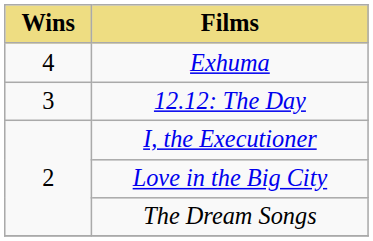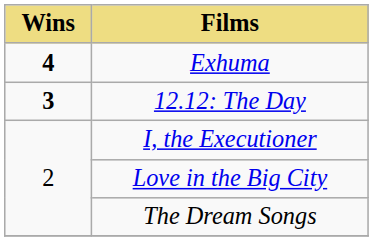(48, 62) normal -> (48, 62) bold
(48, 100) normal -> (48, 100) bold
